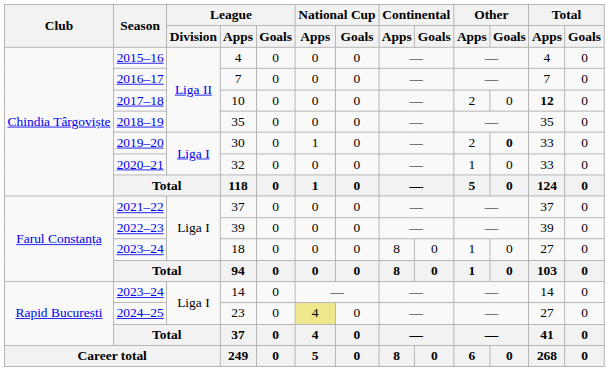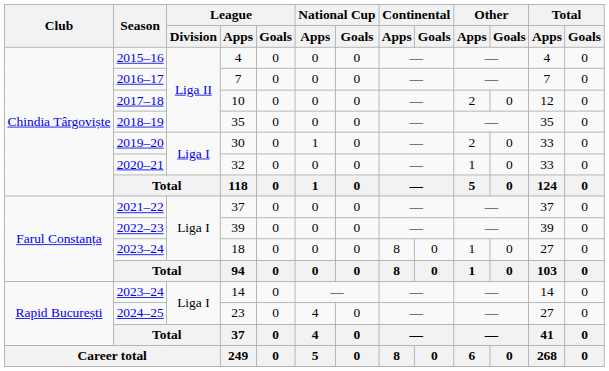(547, 100) bold -> (547, 100) normal
(509, 143) bold -> (509, 143) normal
(315, 313) khaki background -> (315, 313) no background
